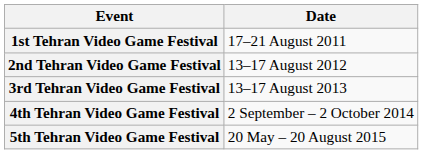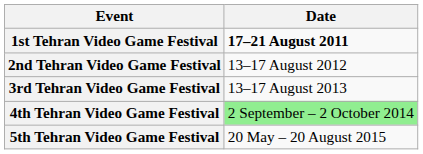(287, 40) normal -> (288, 40) bold
(321, 112) no background -> (321, 112) lightgreen background
